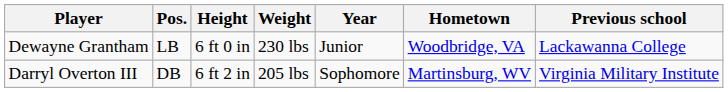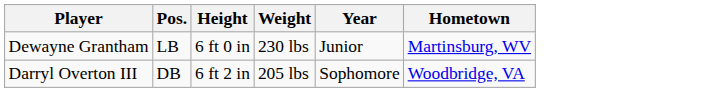- column: (629, 18)
(466, 45) Woodbridge, VA -> (469, 45) Martinsburg, WV
(469, 73) Martinsburg, WV -> (466, 73) Woodbridge, VA
